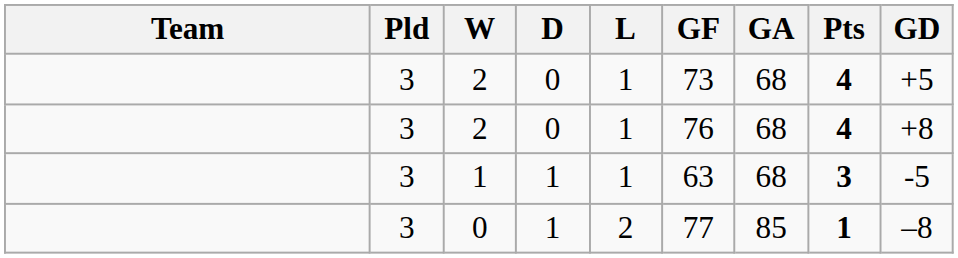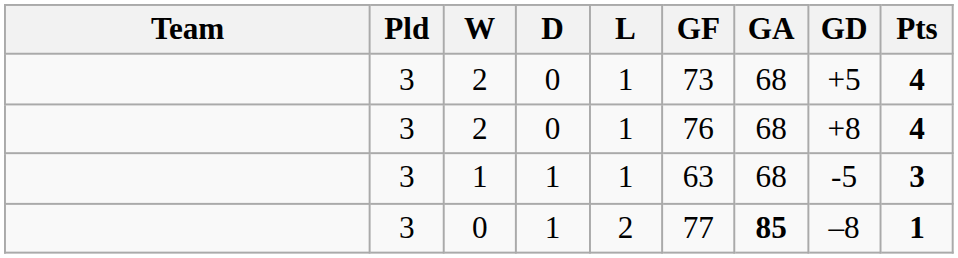columns swapped: (917, 29) <-> (844, 29)
(771, 227) normal -> (771, 227) bold
